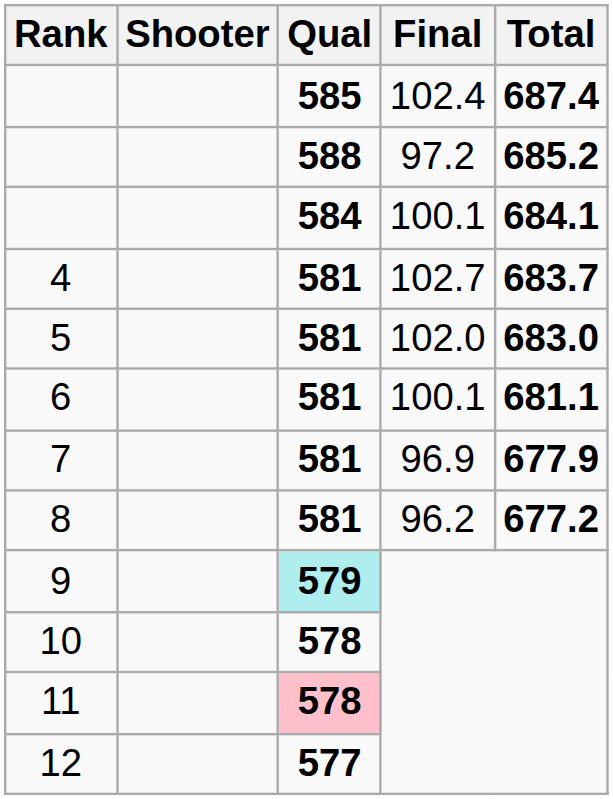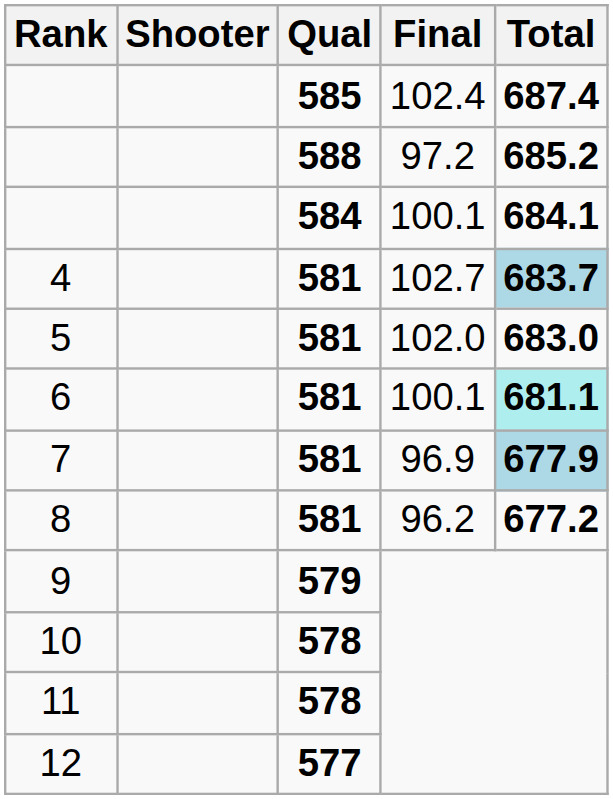(551, 277) no background -> (551, 277) lightblue background
(551, 398) no background -> (551, 398) paleturquoise background
(551, 459) no background -> (551, 459) lightblue background
(330, 580) paleturquoise background -> (330, 580) no background
(330, 701) pink background -> (330, 701) no background
